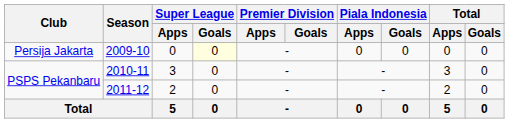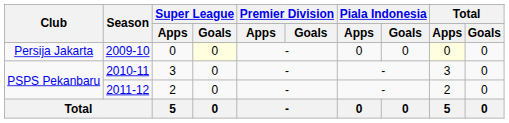(447, 52) no background -> (447, 52) lightyellow background
